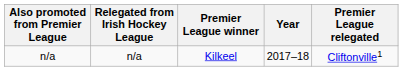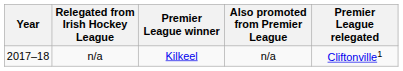columns swapped: (288, 25) <-> (48, 25)
